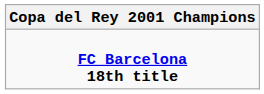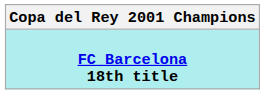(132, 68) no background -> (132, 68) paleturquoise background
